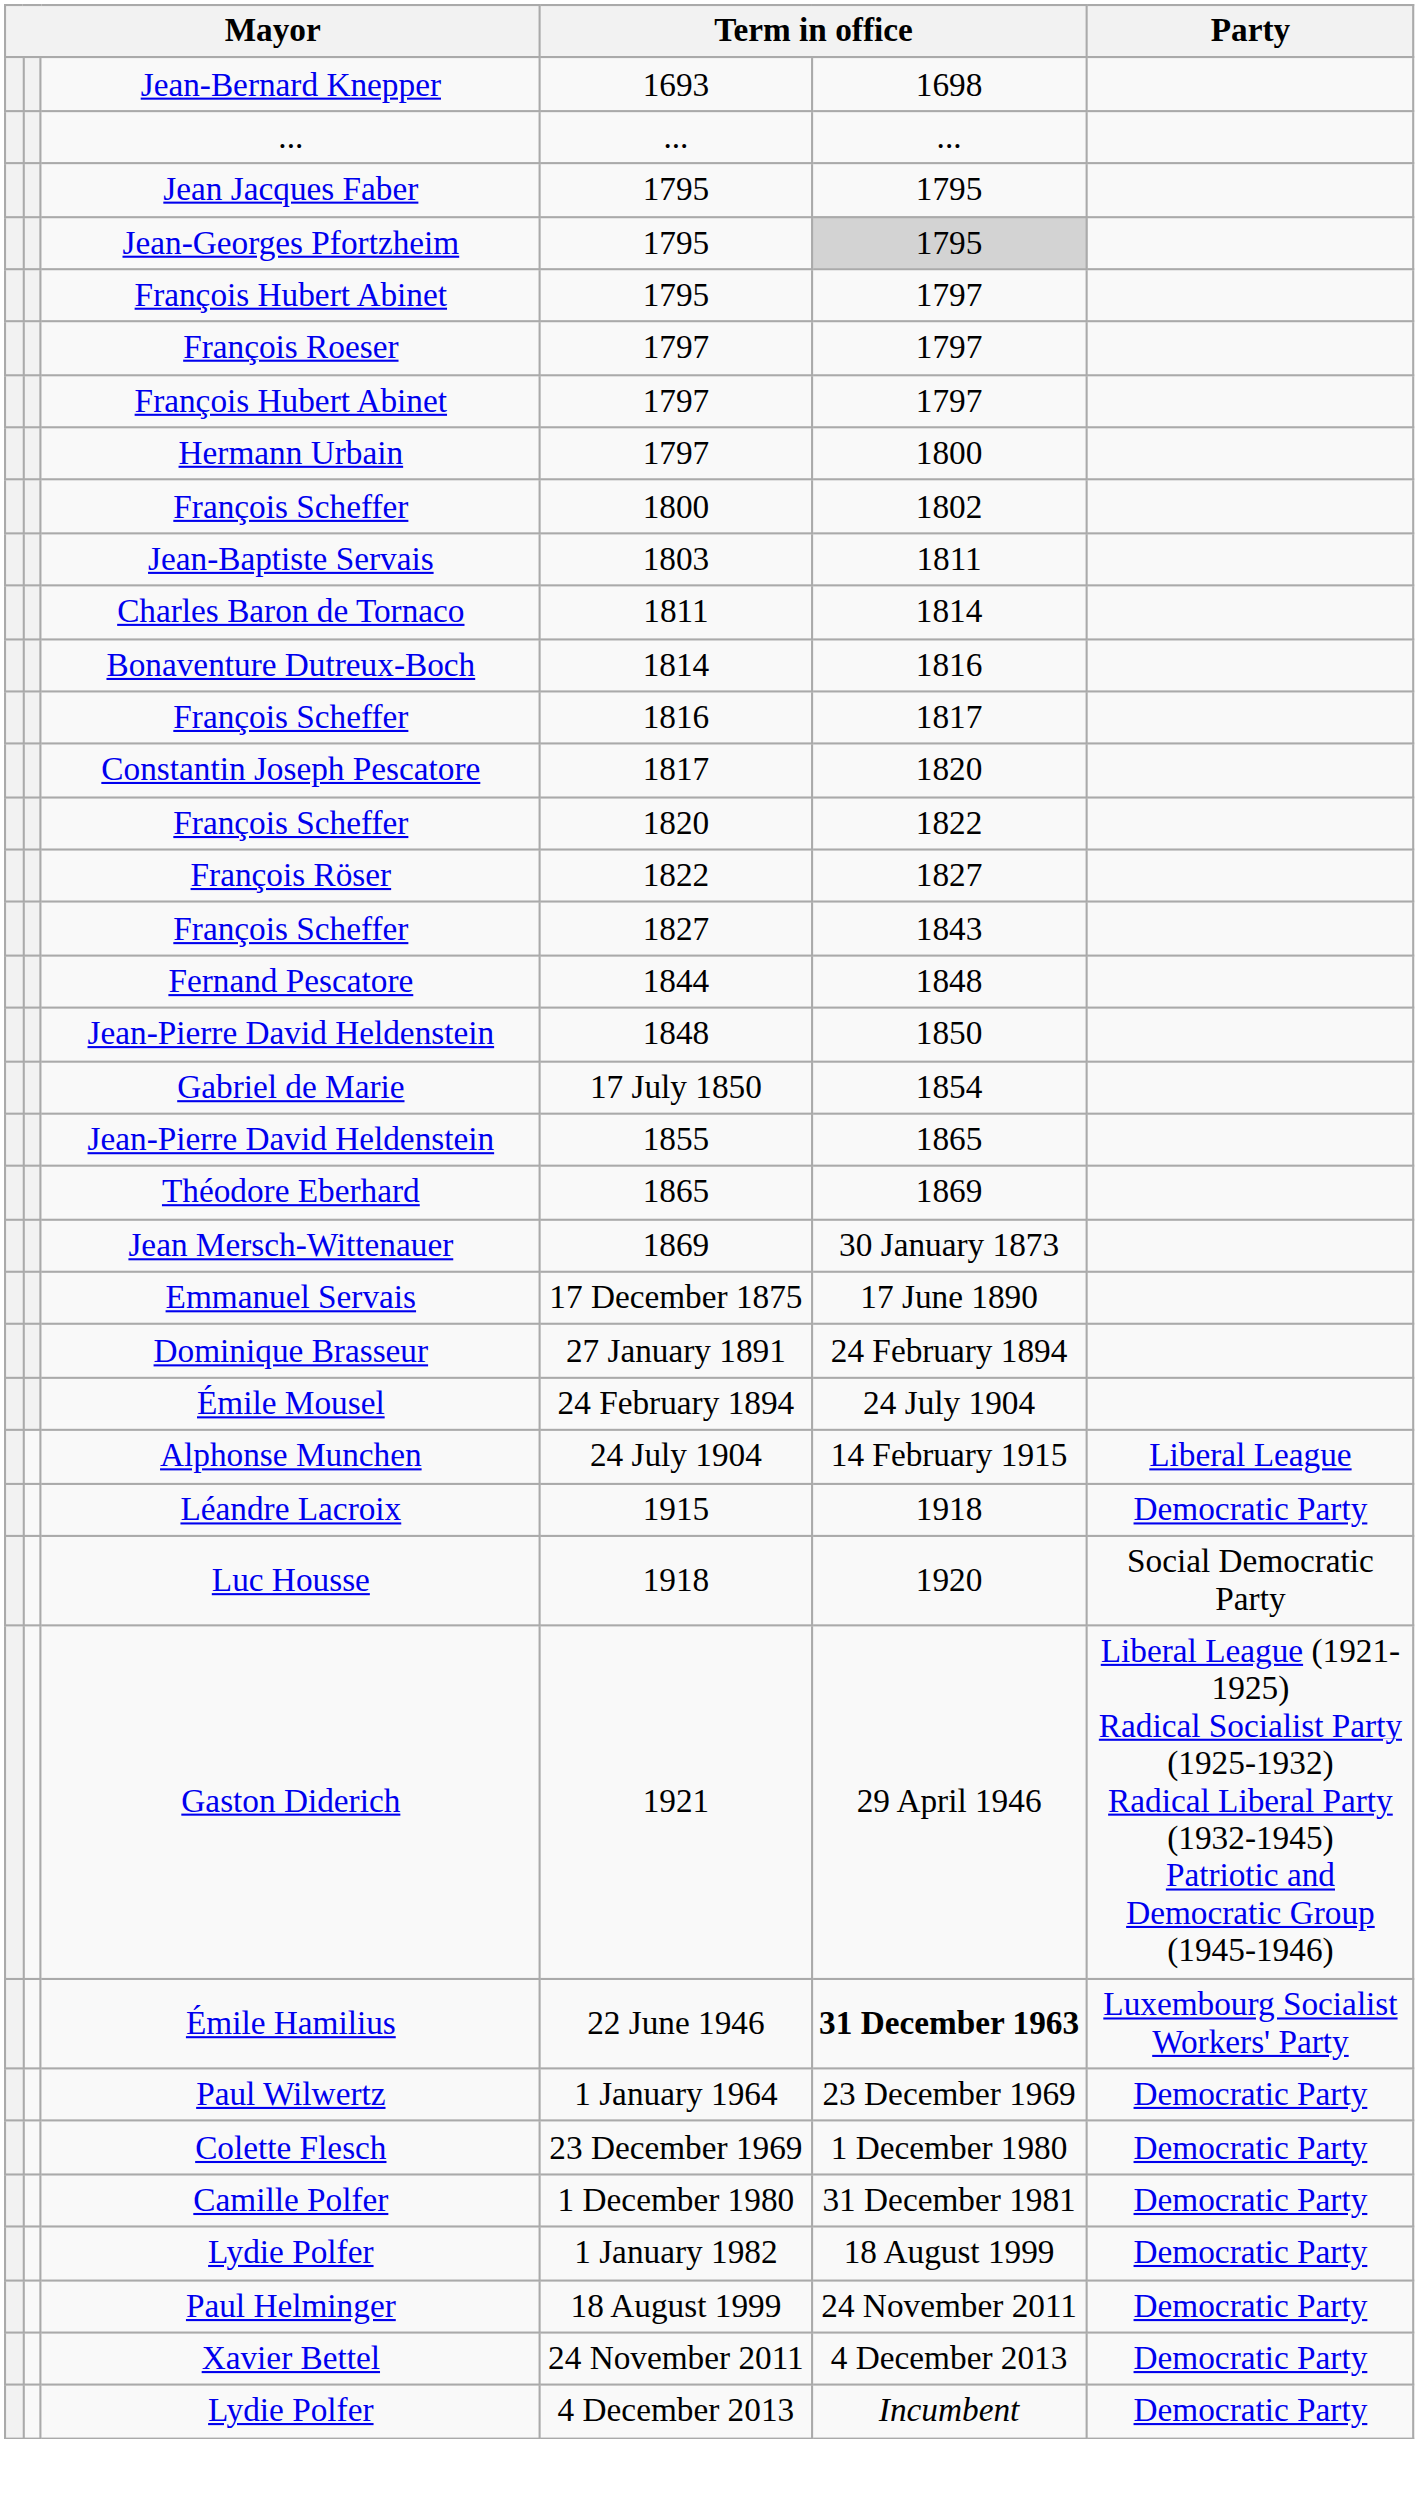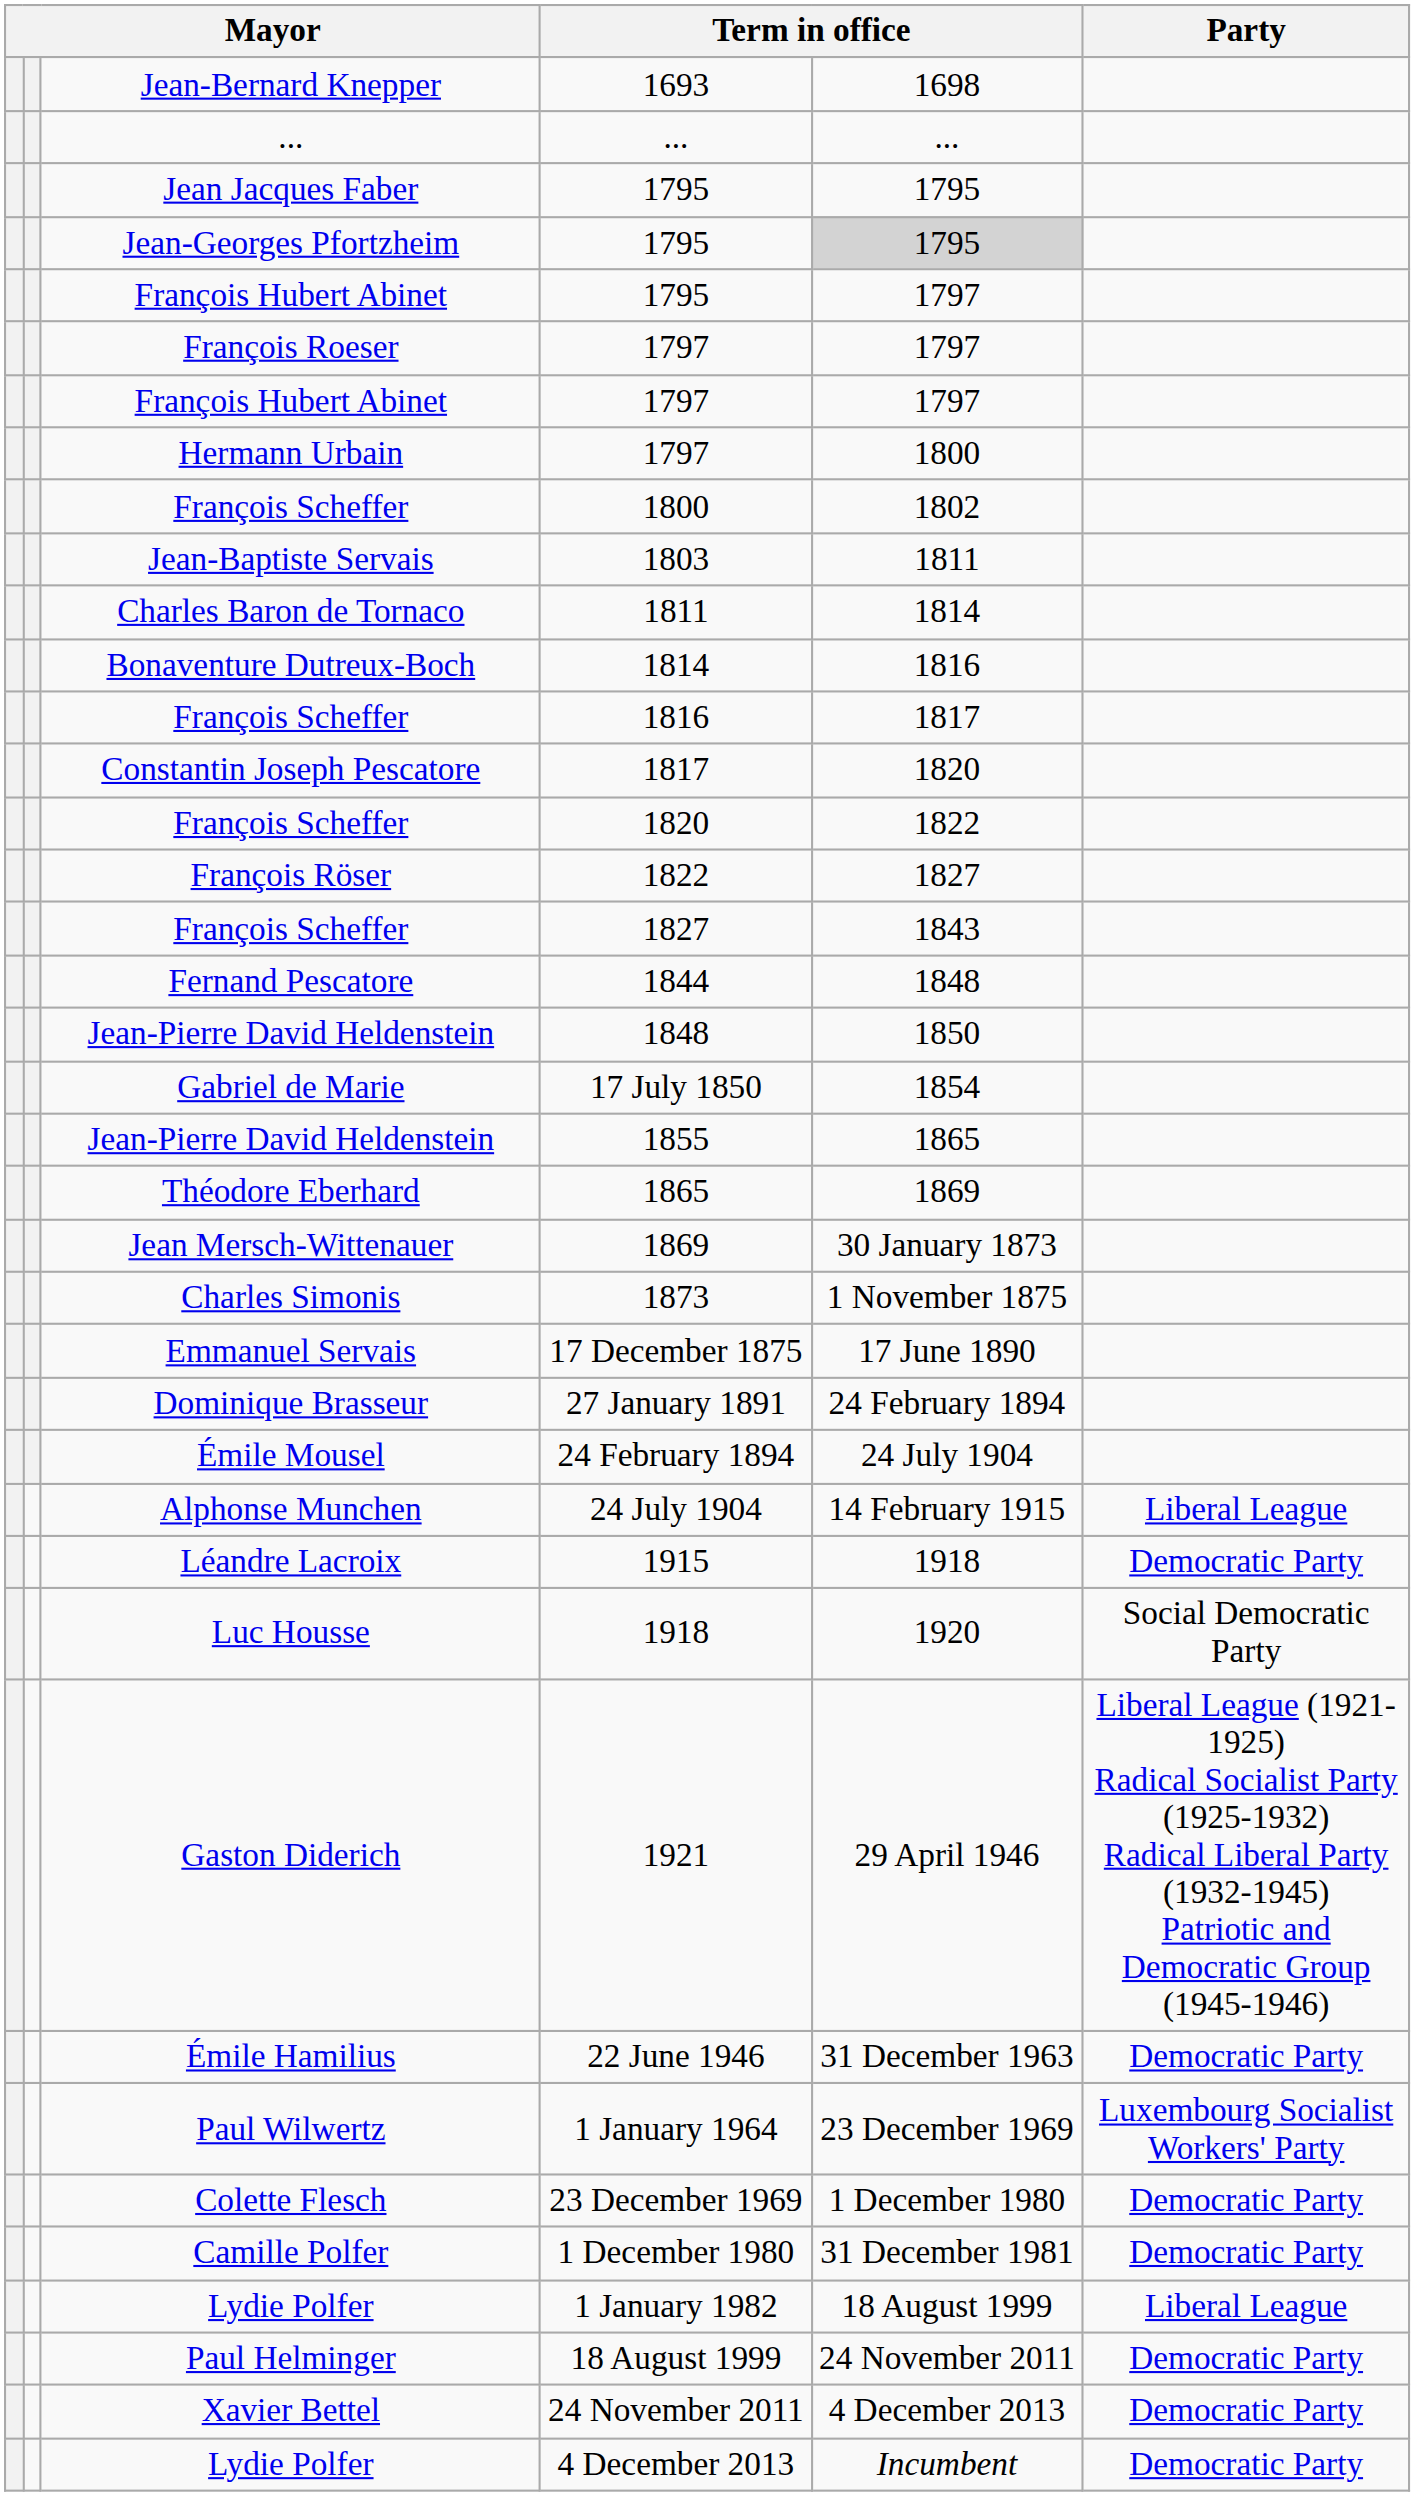+ row: (291, 1297)
(949, 2022) bold -> (947, 2056) normal
(1250, 2022) Luxembourg Socialist Workers' Party -> (1246, 2056) Democratic Party
(1250, 2094) Democratic Party -> (1246, 2128) Luxembourg Socialist Workers' Party
(1250, 2252) Democratic Party -> (1246, 2305) Liberal League
